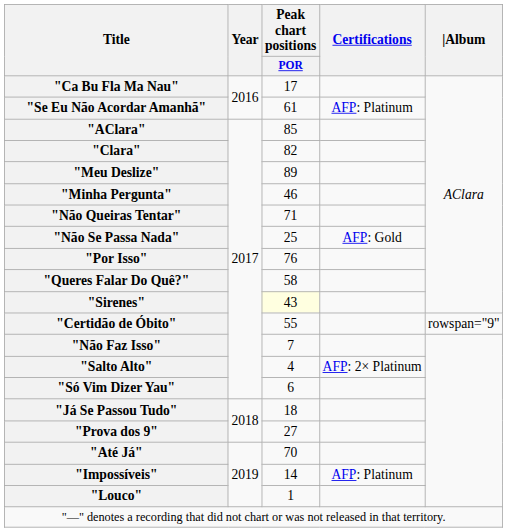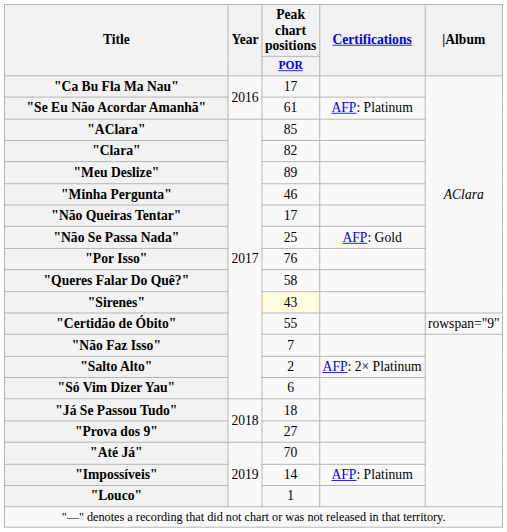(291, 215) 71 -> (291, 215) 17
(291, 366) 4 -> (291, 366) 2
